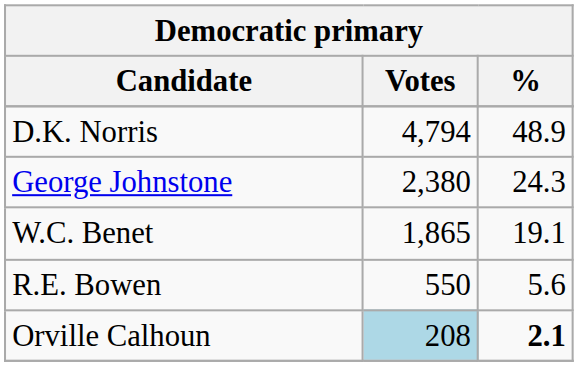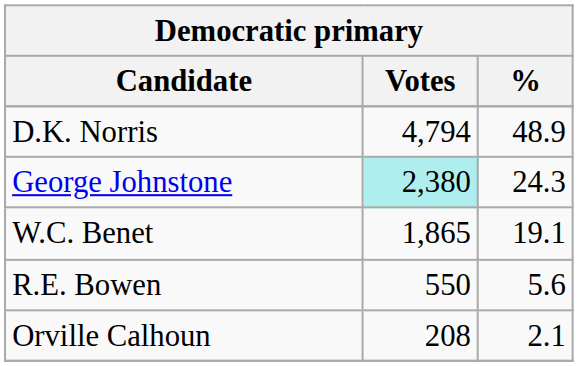(436, 182) no background -> (436, 182) paleturquoise background
(448, 334) lightblue background -> (448, 334) no background
(547, 334) bold -> (547, 334) normal
